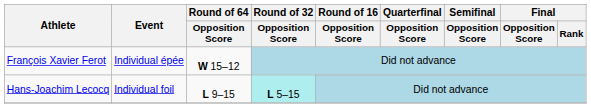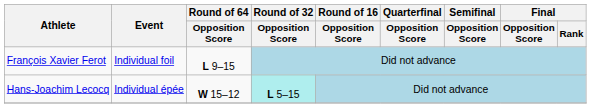(149, 61) Individual épée -> (144, 61) Individual foil
(219, 67) W 15–12 -> (219, 67) L 9–15
(144, 89) Individual foil -> (149, 89) Individual épée
(219, 95) L 9–15 -> (219, 95) W 15–12
